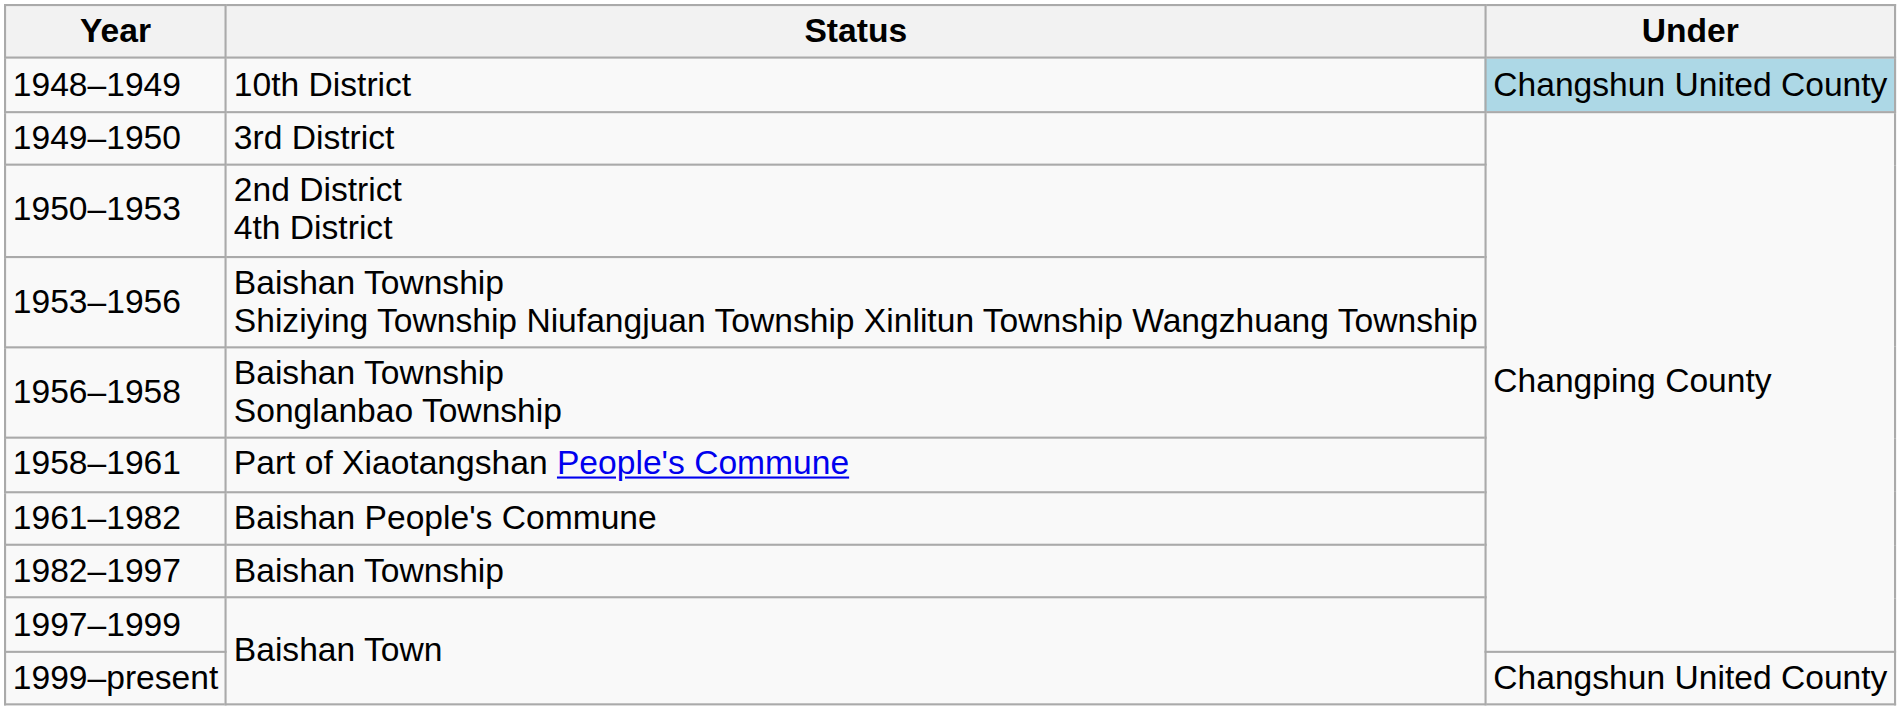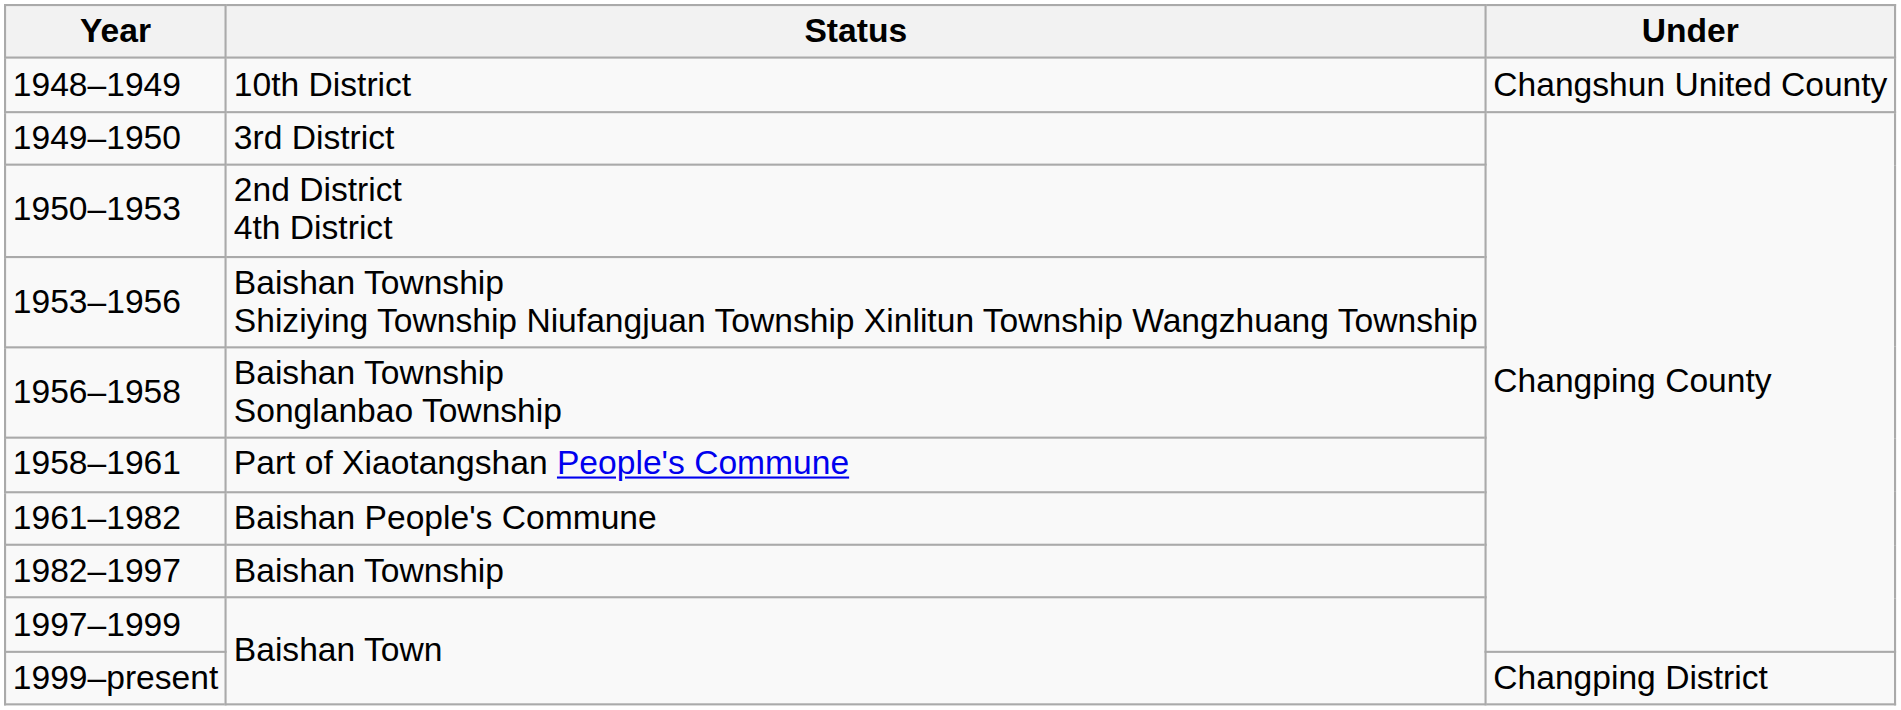(1690, 84) lightblue background -> (1690, 84) no background
(1690, 677) Changshun United County -> (1631, 677) Changping District
